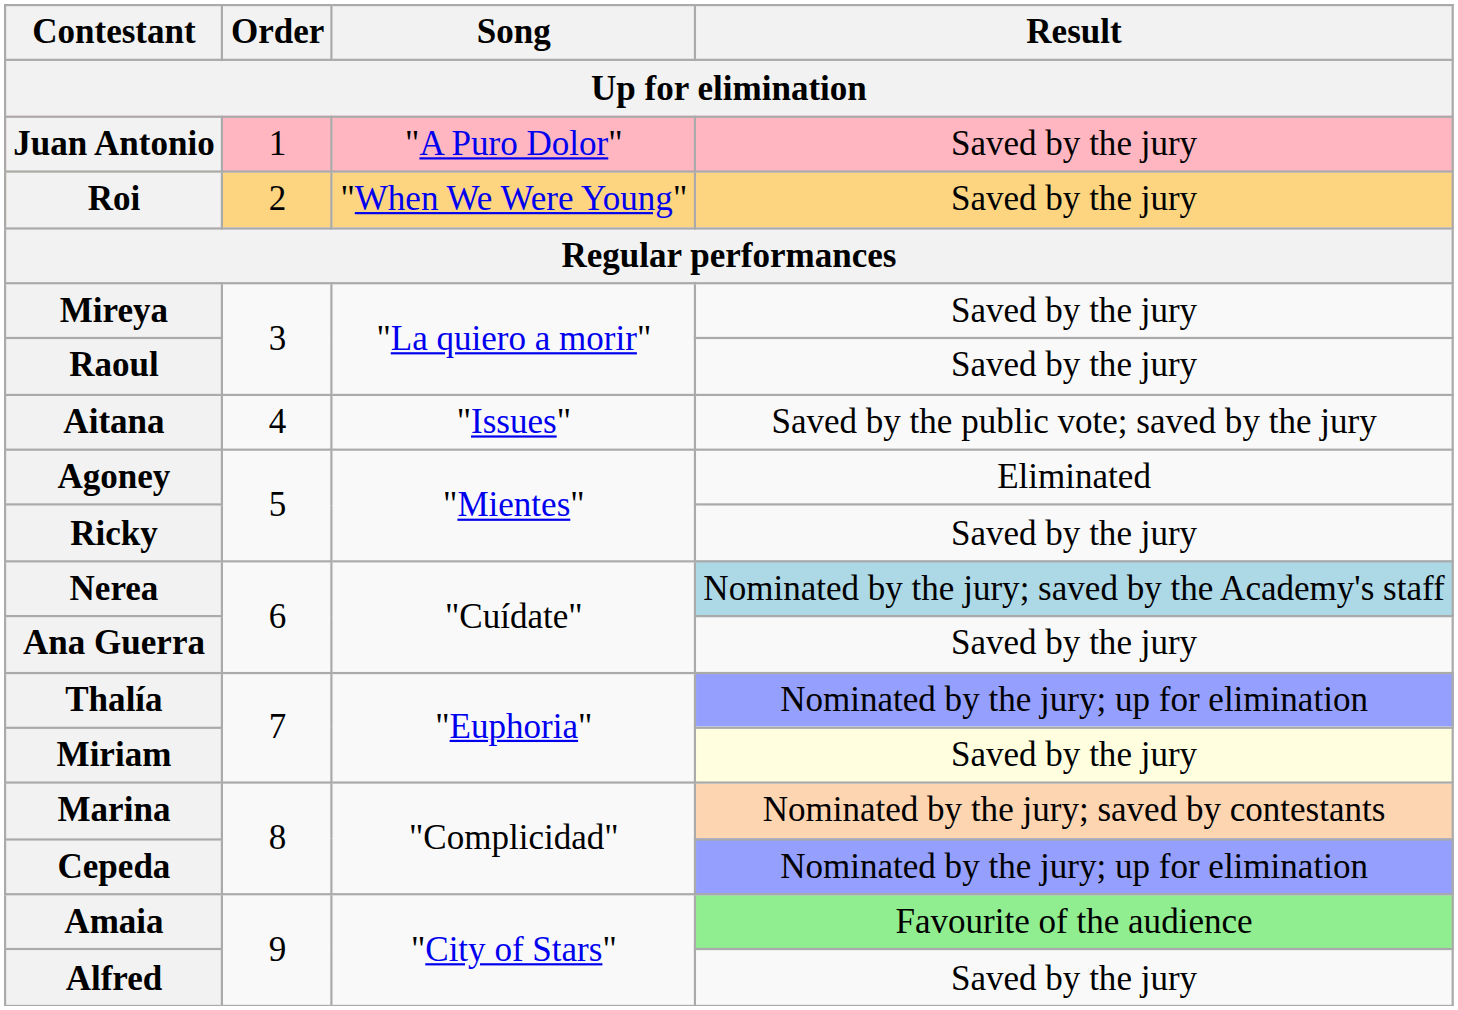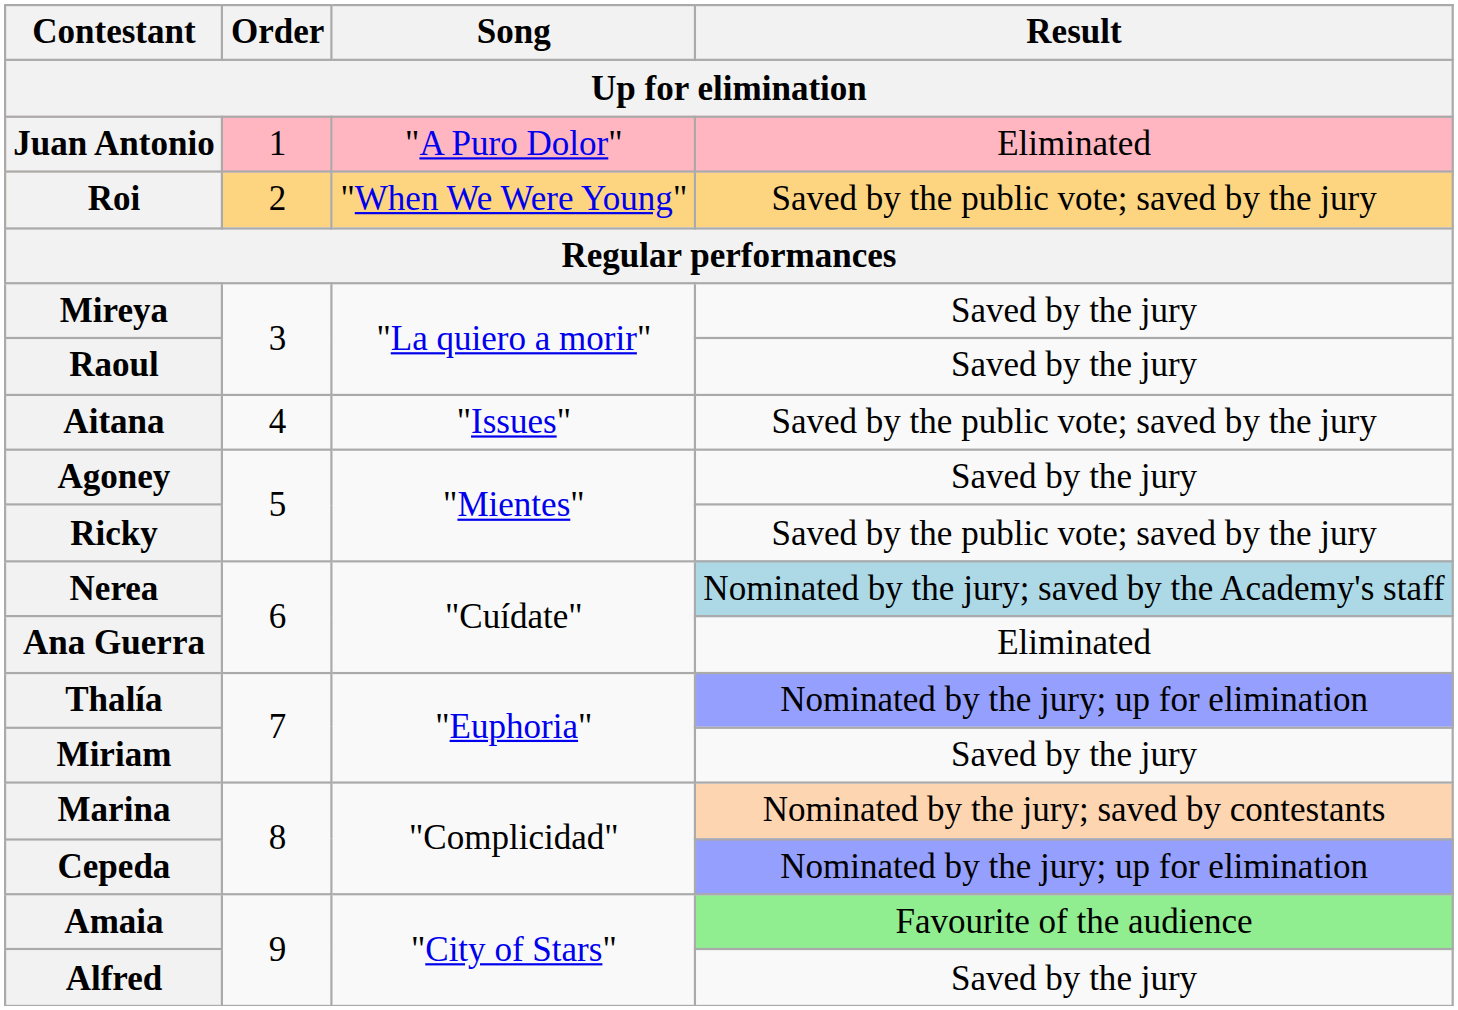(1074, 143) Saved by the jury -> (1074, 143) Eliminated
(1074, 198) Saved by the jury -> (1074, 198) Saved by the public vote; saved by the jury
(1074, 476) Eliminated -> (1074, 476) Saved by the jury
(1074, 532) Saved by the jury -> (1074, 532) Saved by the public vote; saved by the jury
(1074, 643) Saved by the jury -> (1074, 643) Eliminated
(1074, 754) lightyellow background -> (1074, 754) no background
